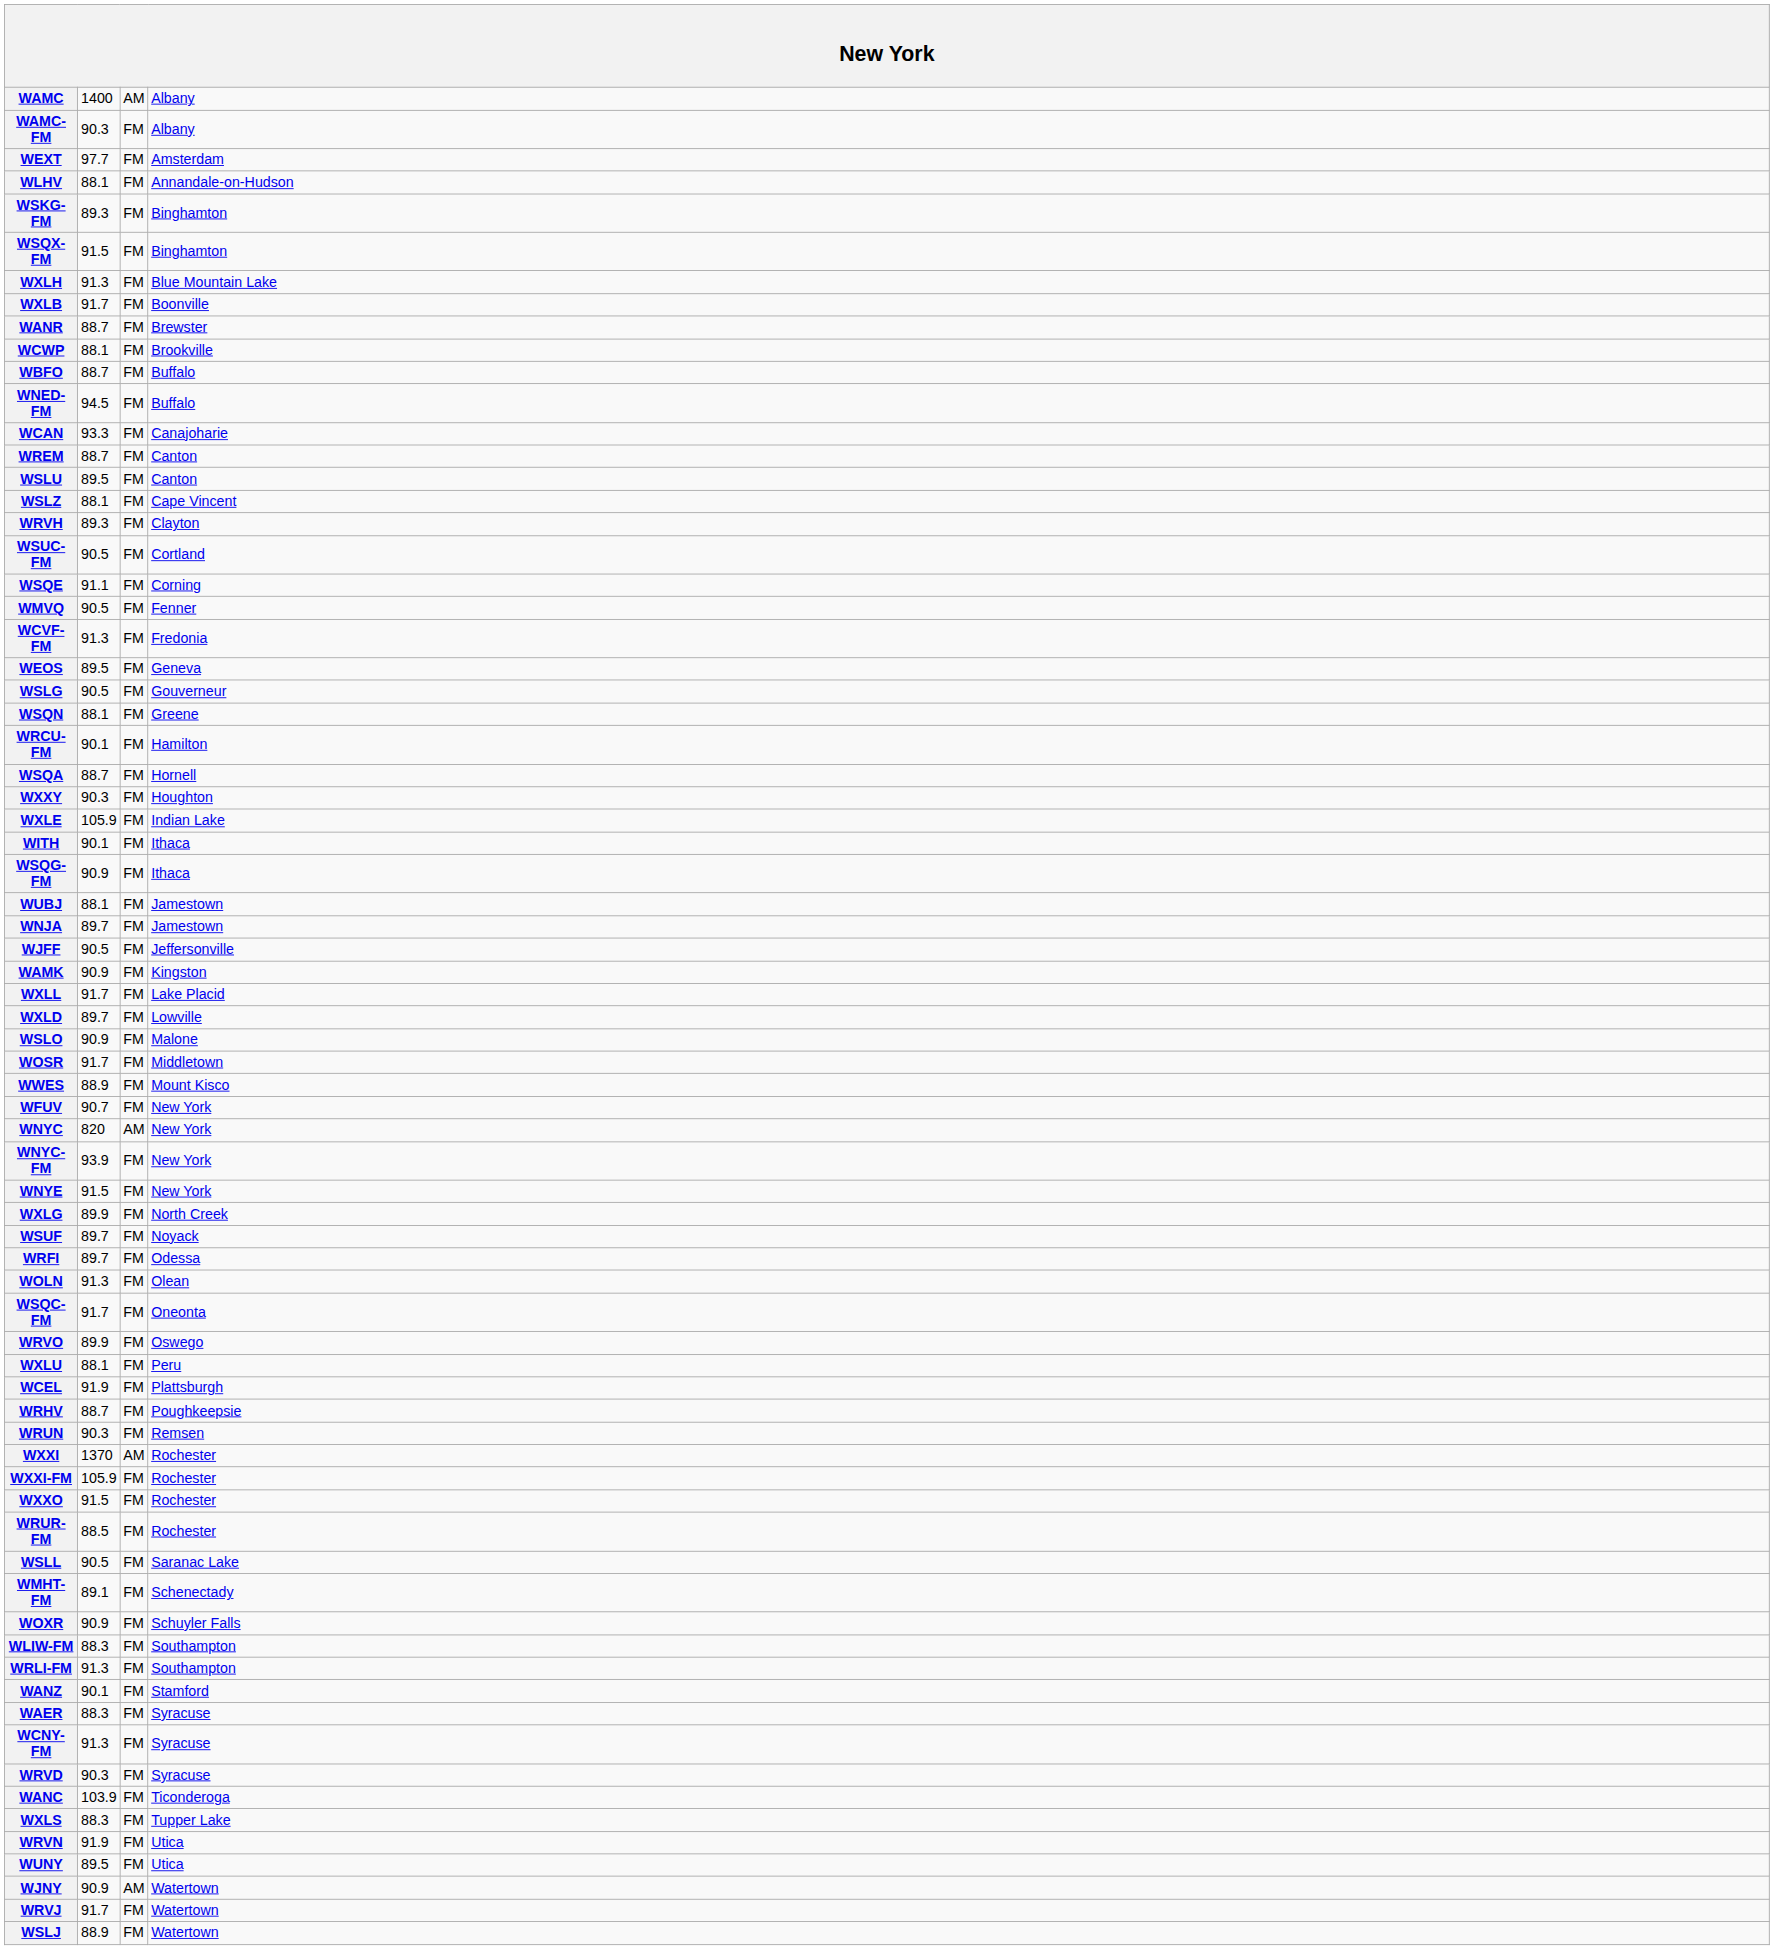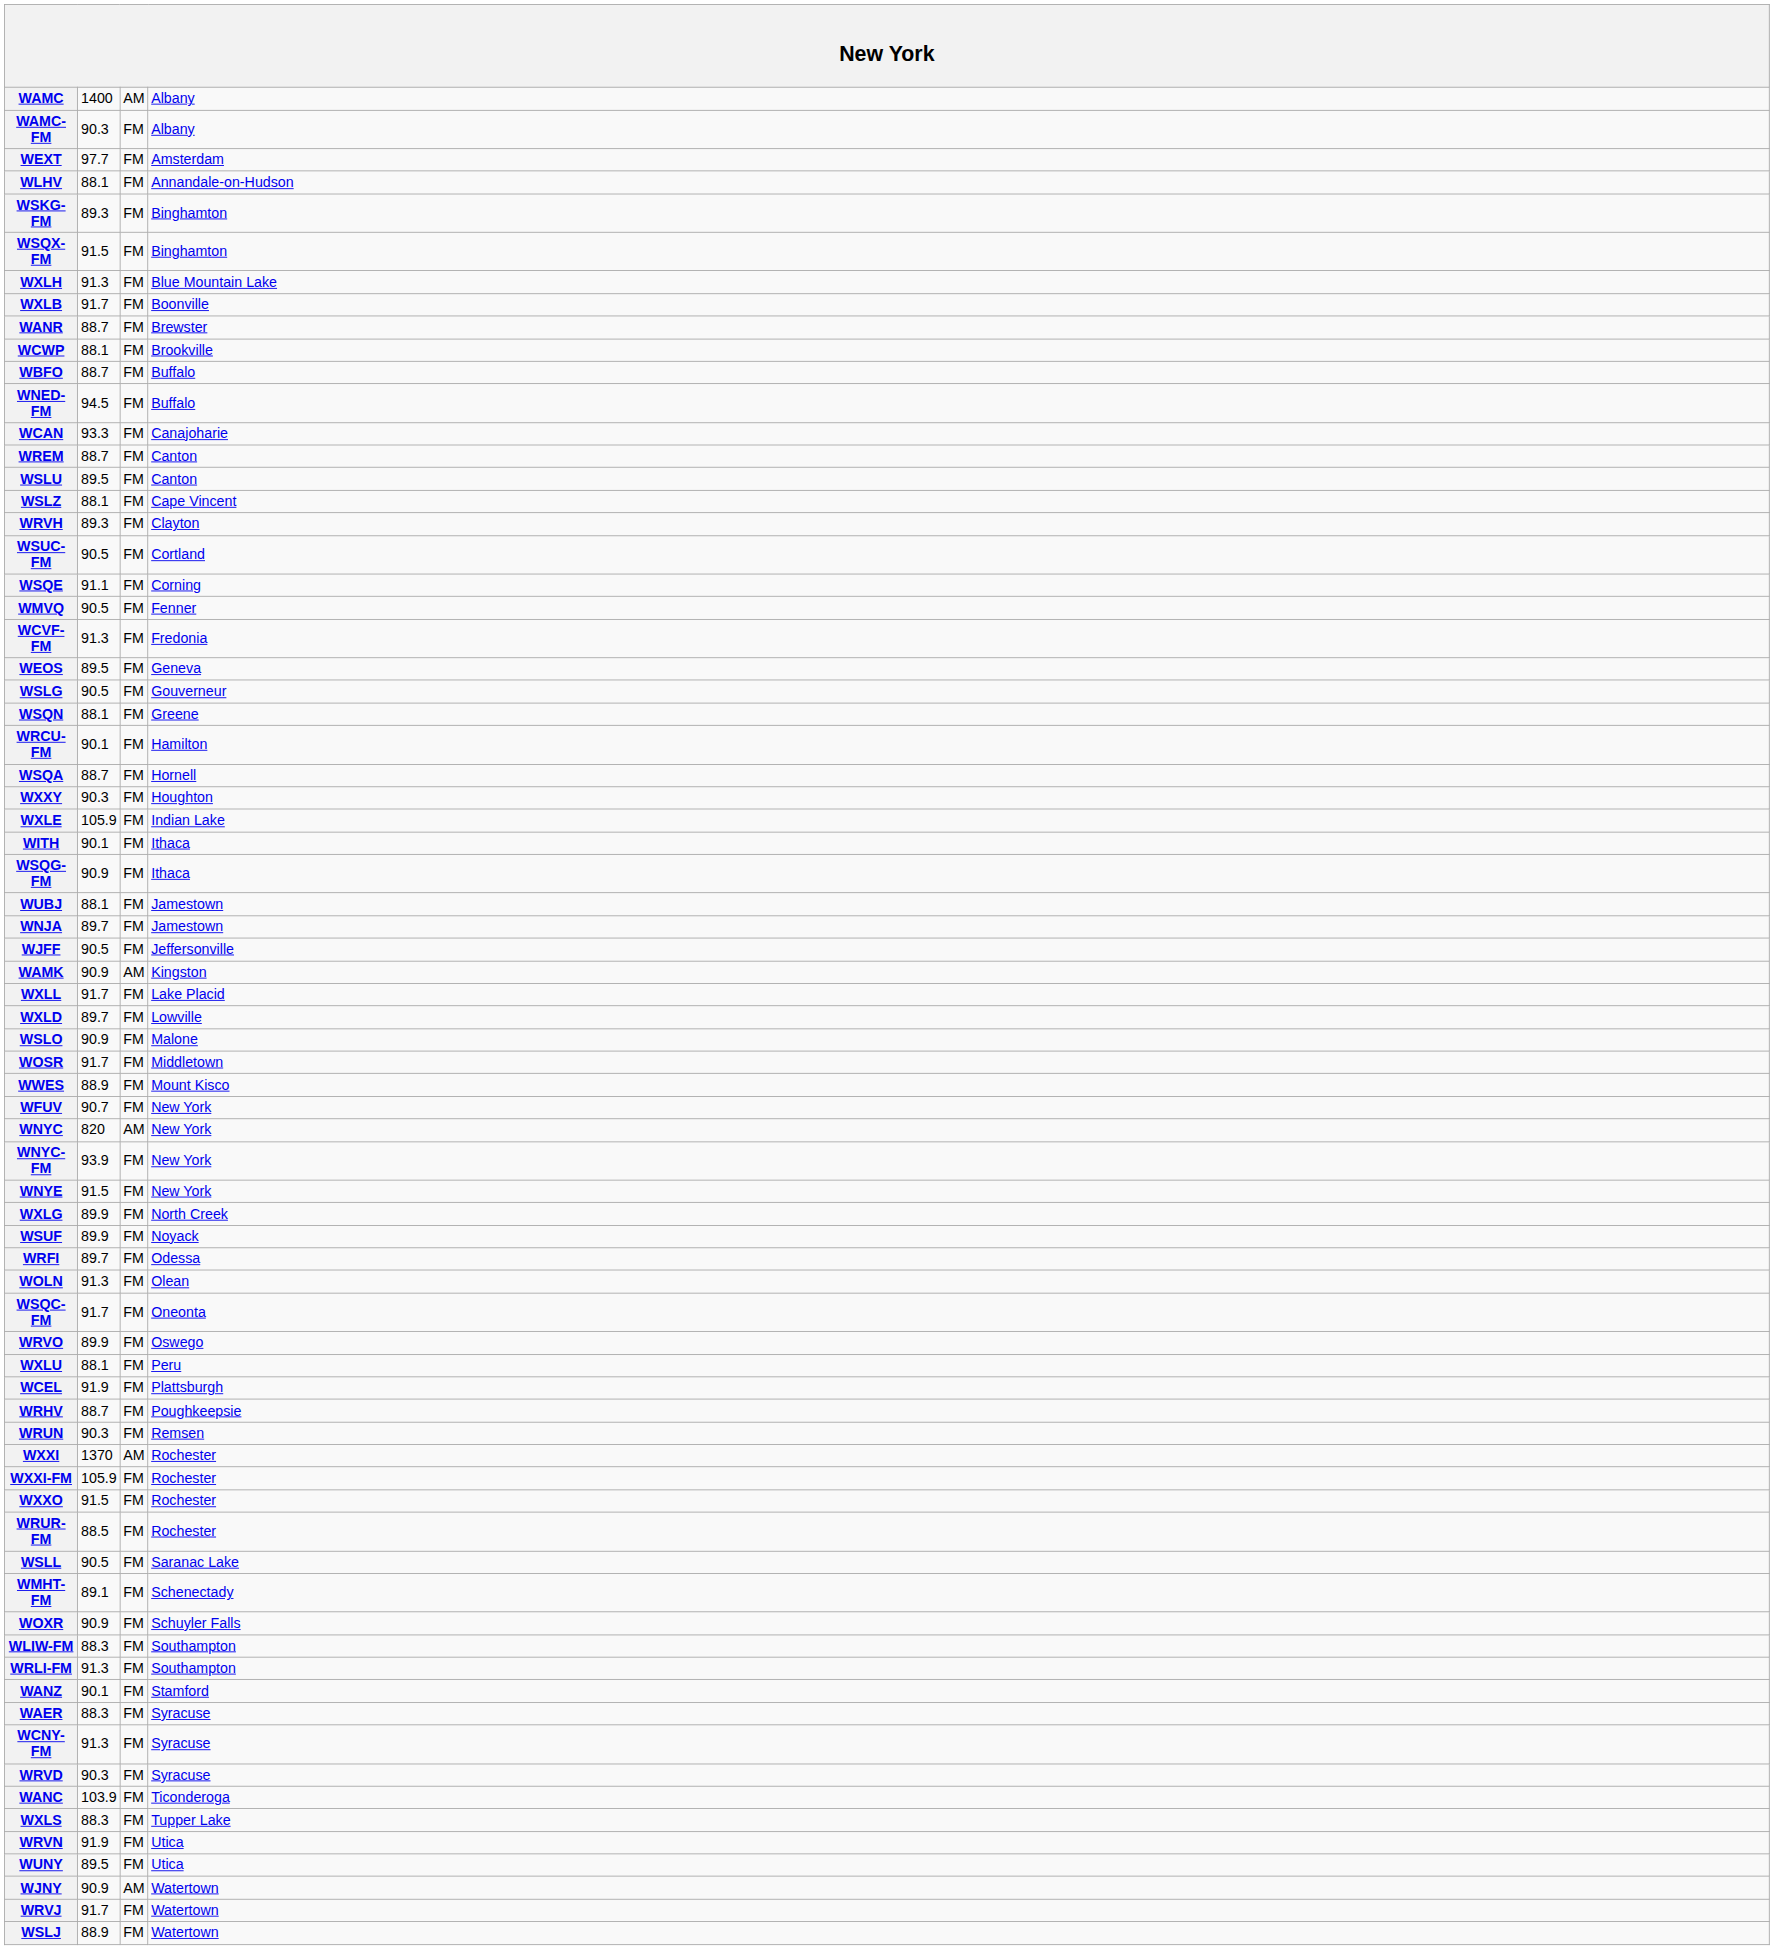(134, 972) FM -> (134, 972) AM
(95, 1236) 89.7 -> (95, 1236) 89.9
